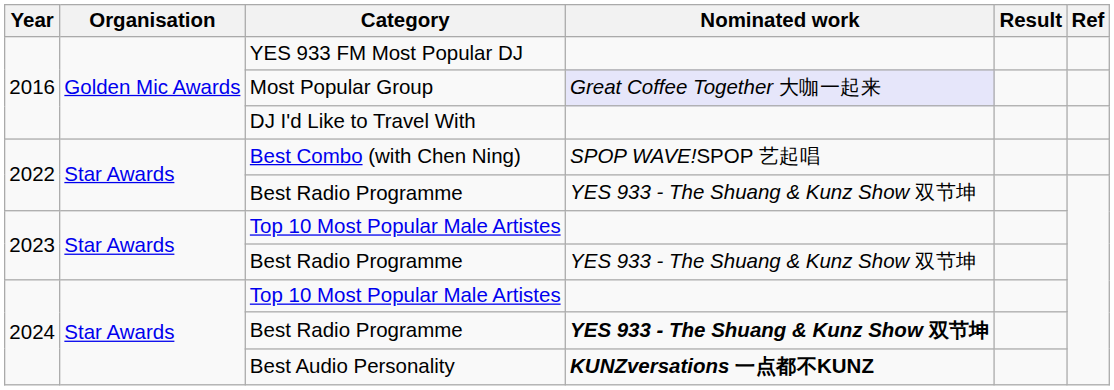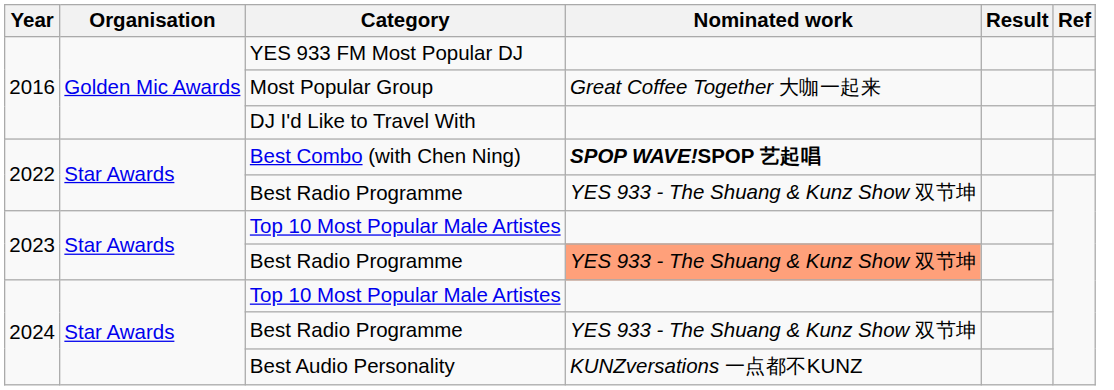(726, 86) lavender background -> (726, 86) no background
(695, 155) normal -> (696, 155) bold
(773, 260) no background -> (773, 260) lightsalmon background
(780, 329) bold -> (773, 329) normal
(722, 366) bold -> (716, 366) normal
